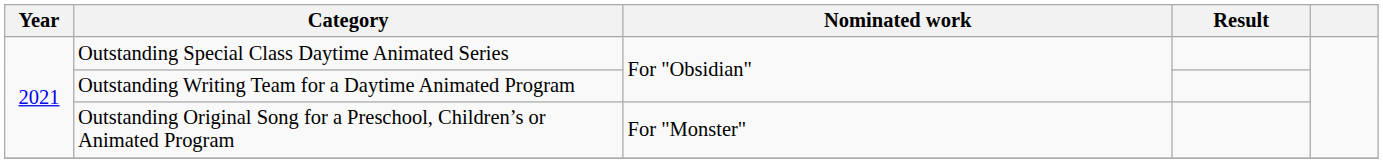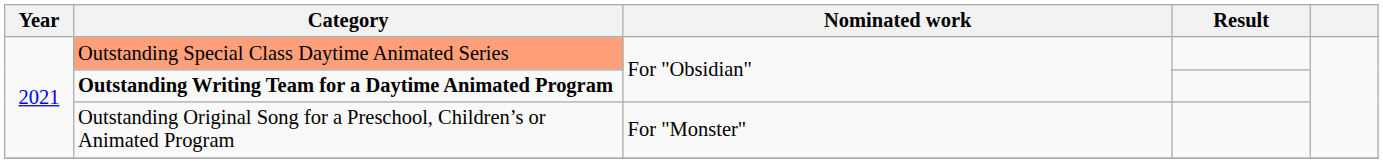(293, 53) no background -> (293, 53) lightsalmon background
(327, 85) normal -> (346, 85) bold
